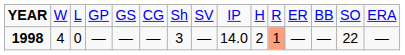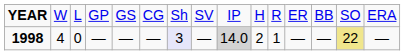(179, 38) no background -> (179, 38) lavender background
(234, 38) no background -> (234, 38) lightgrey background
(276, 38) lightsalmon background -> (276, 38) no background
(350, 38) no background -> (350, 38) khaki background
